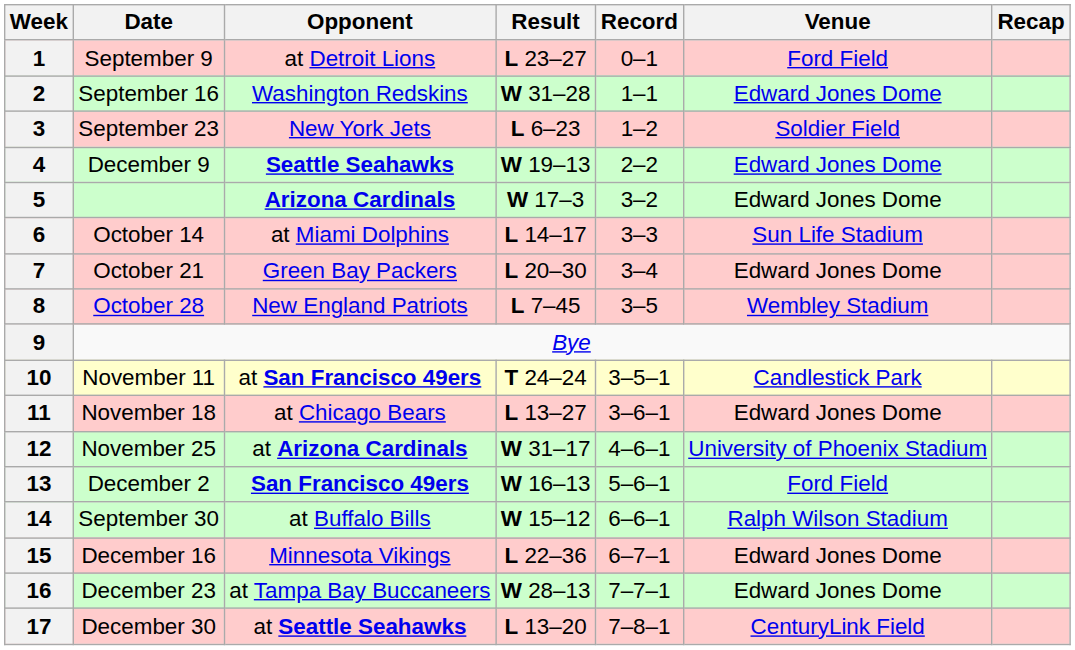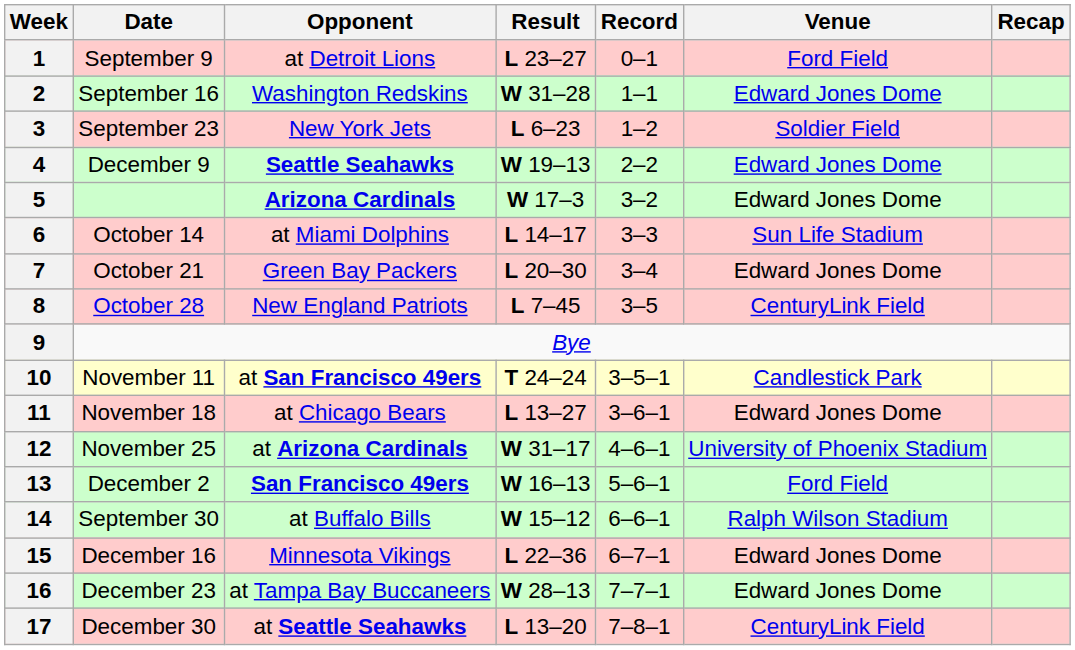(838, 306) Wembley Stadium -> (838, 306) CenturyLink Field
